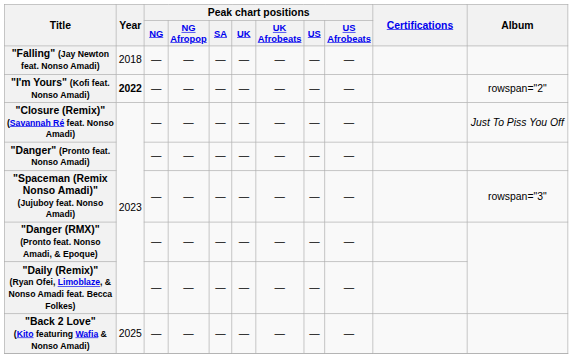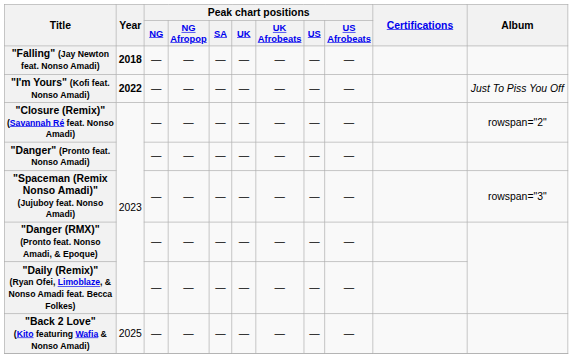(130, 60) normal -> (130, 60) bold
(517, 88) rowspan="2" -> (517, 88) Just To Piss You Off
(517, 122) Just To Piss You Off -> (517, 122) rowspan="2"
